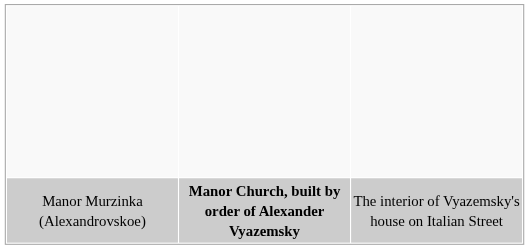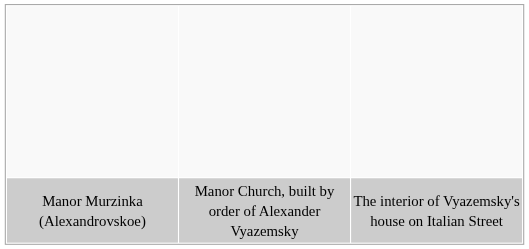(265, 210) bold -> (265, 211) normal
